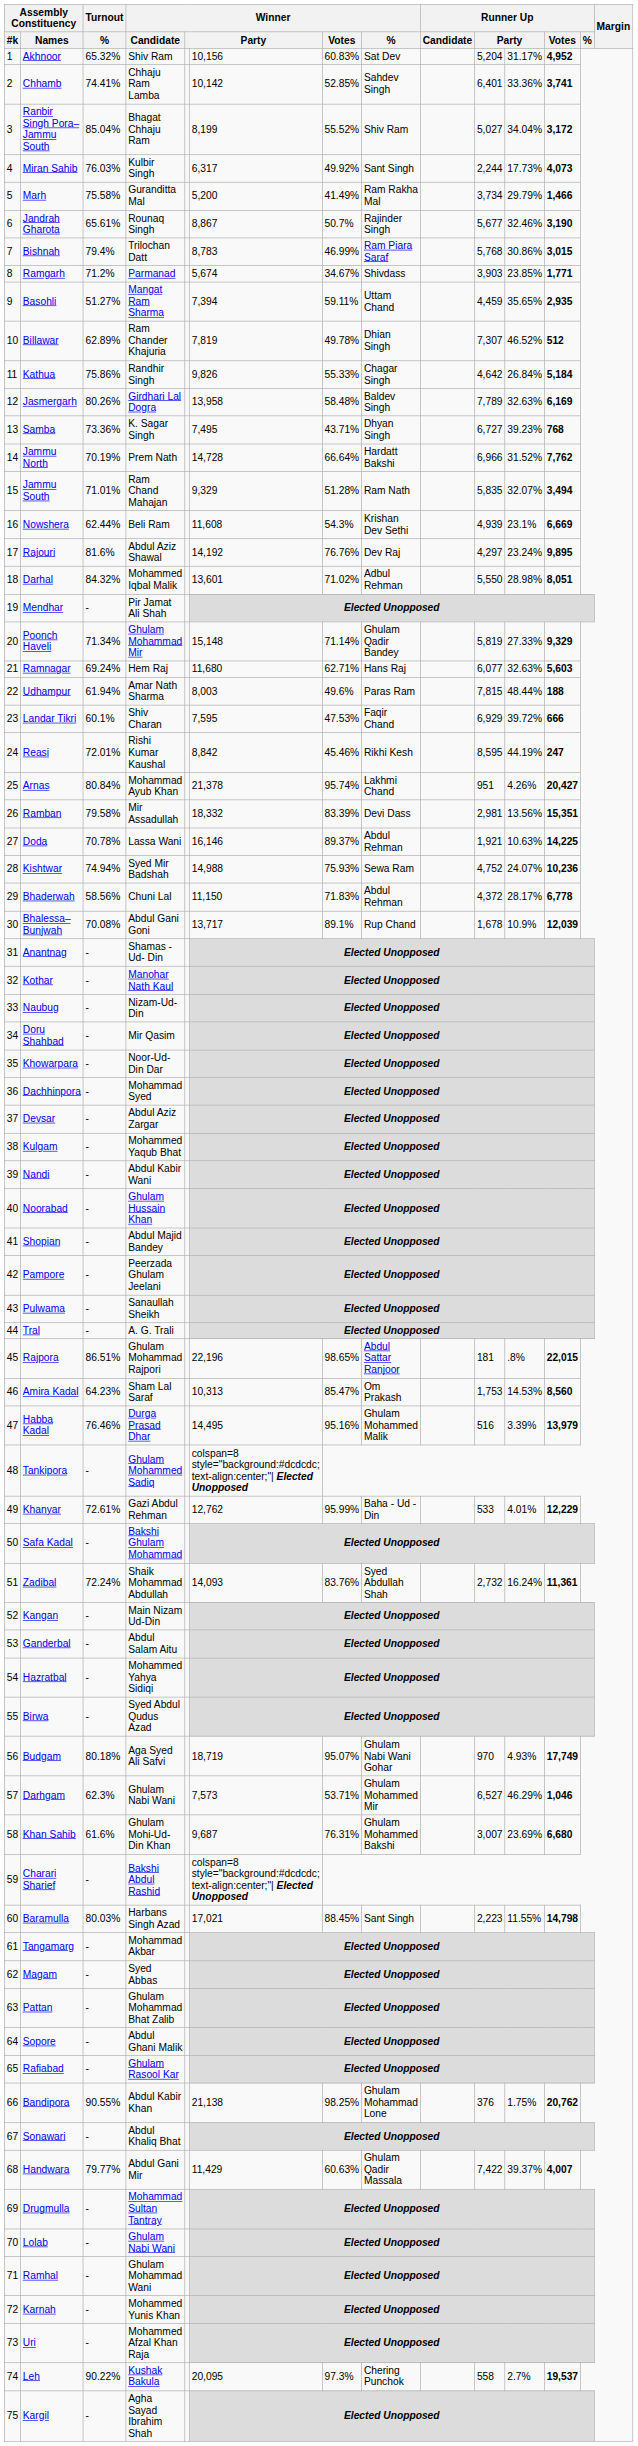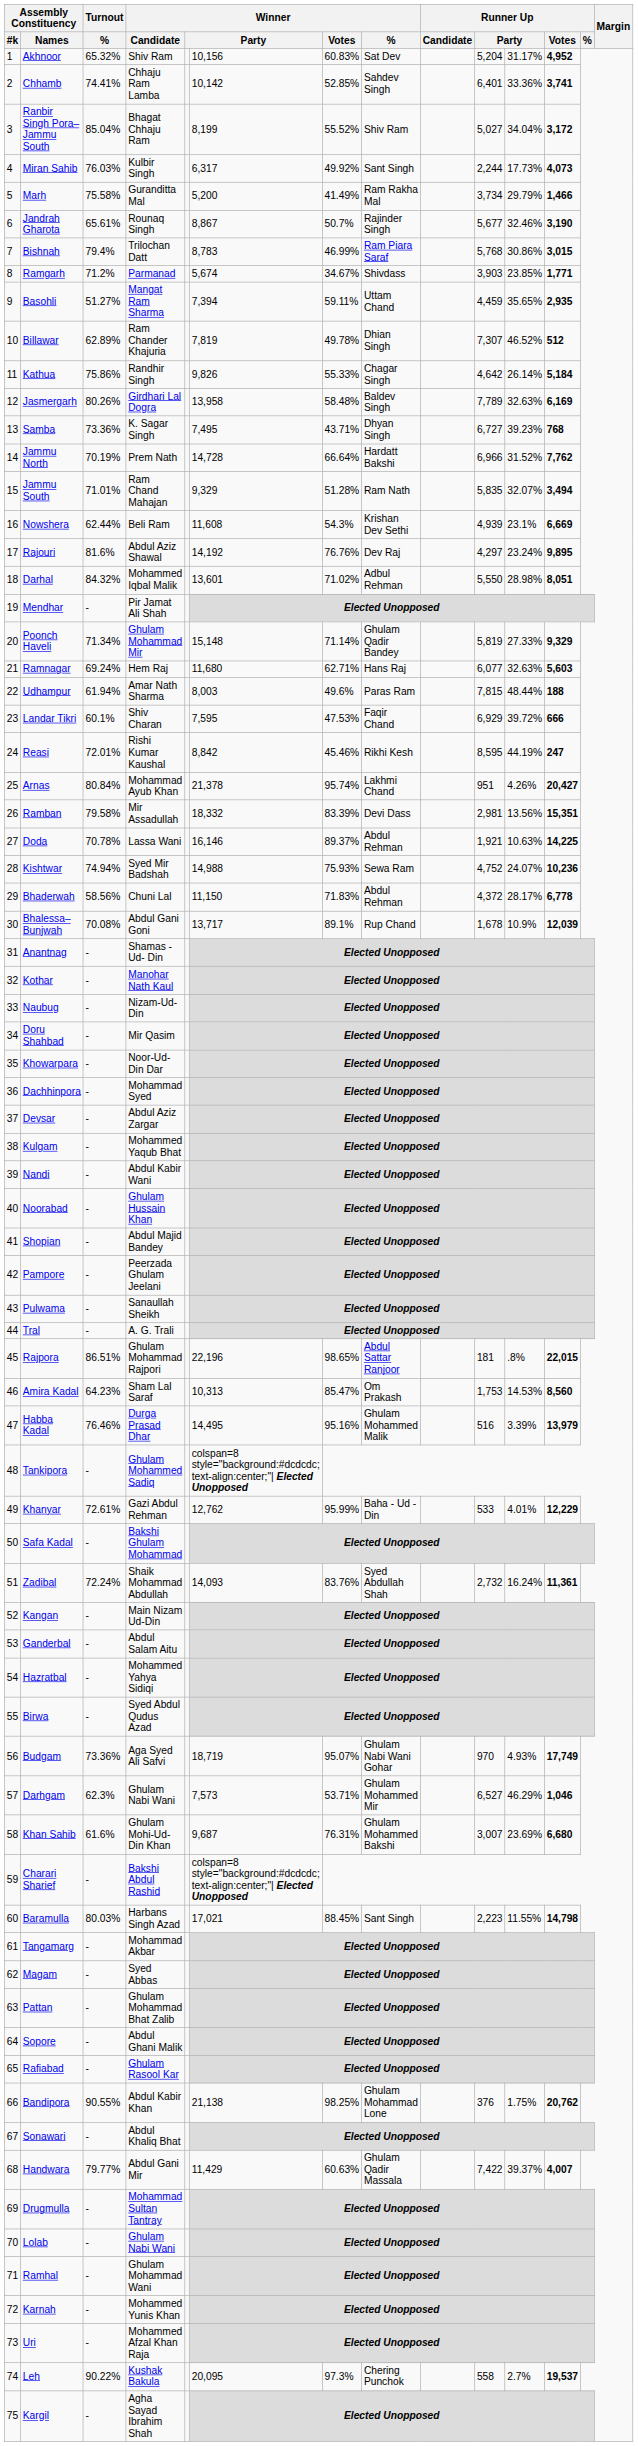(525, 374) 26.84% -> (525, 374) 26.14%
(103, 1756) 80.18% -> (103, 1756) 73.36%
